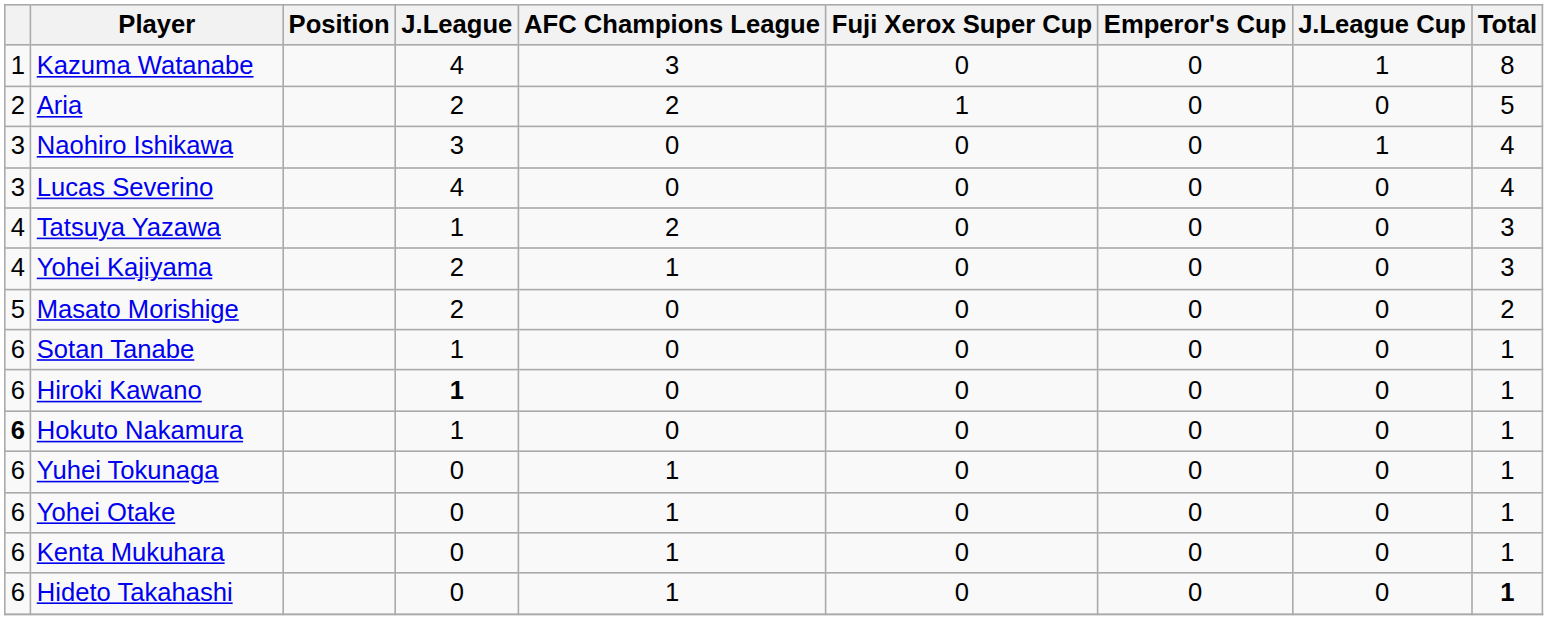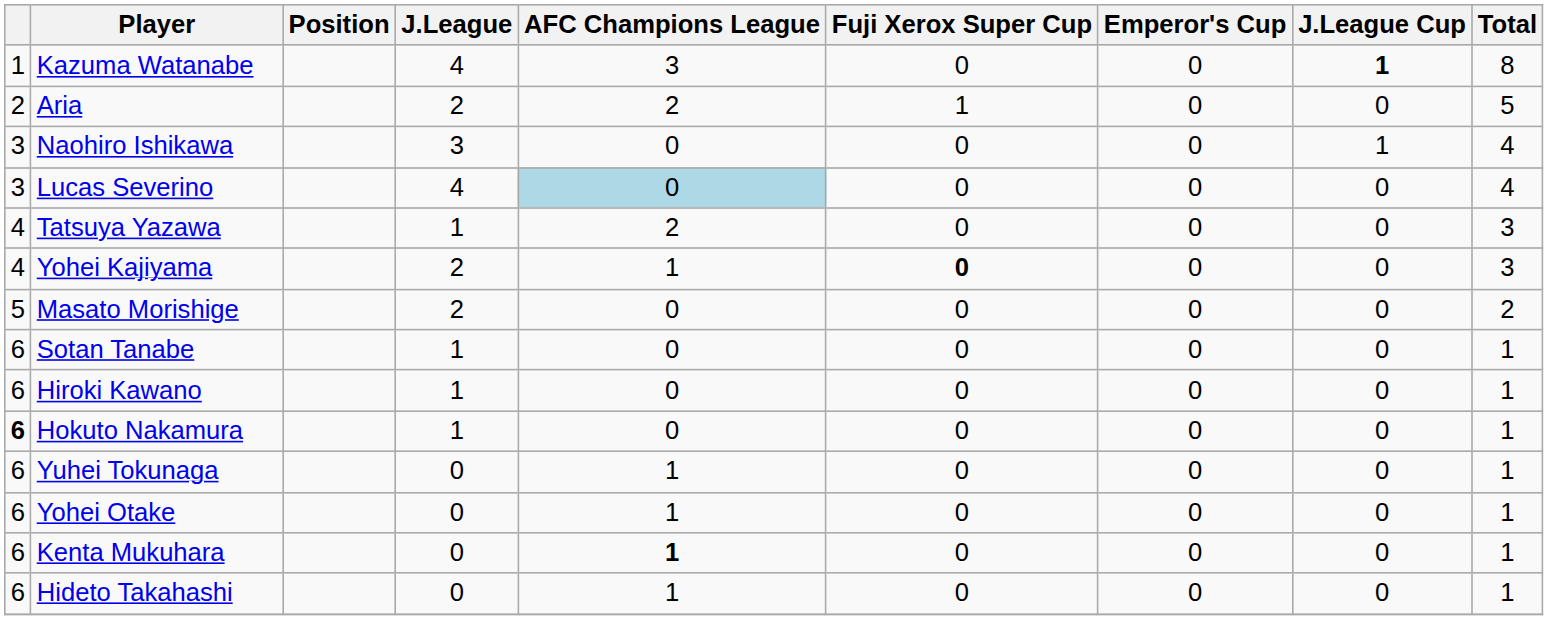(1382, 65) normal -> (1382, 65) bold
(672, 187) no background -> (672, 187) lightblue background
(962, 268) normal -> (962, 268) bold
(457, 390) bold -> (457, 390) normal
(672, 552) normal -> (672, 552) bold
(1507, 593) bold -> (1507, 593) normal
